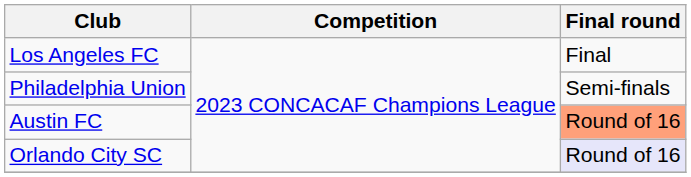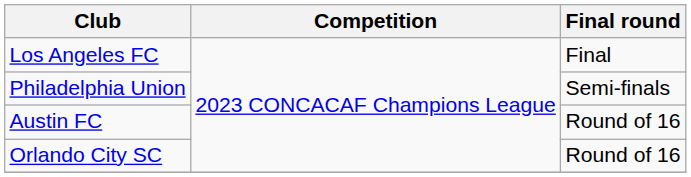(623, 121) lightsalmon background -> (623, 121) no background
(623, 155) lavender background -> (623, 155) no background
